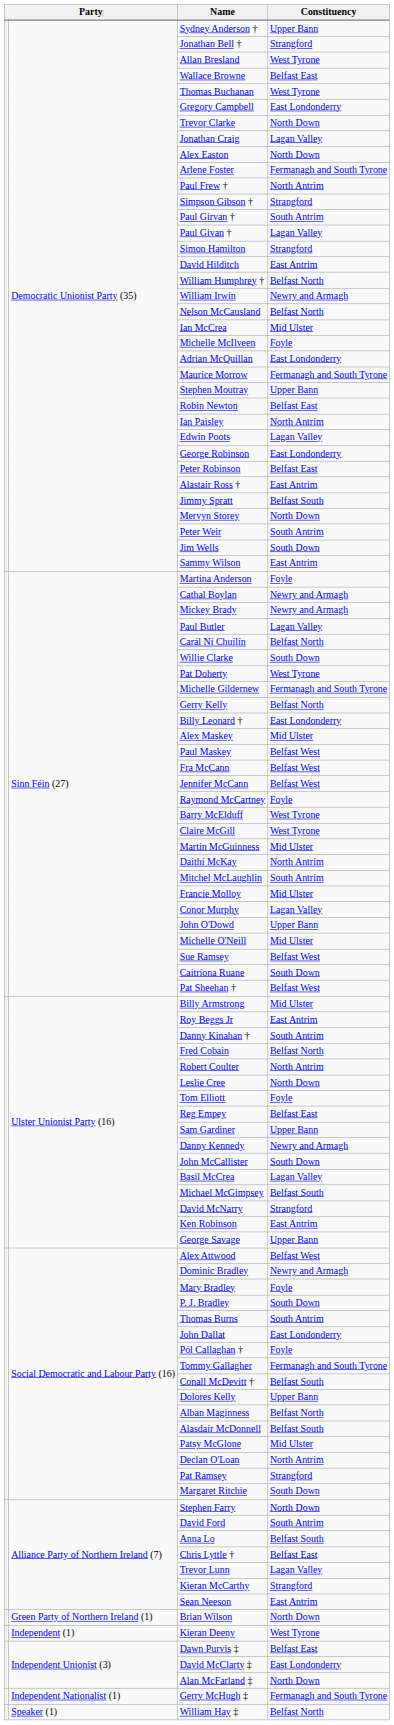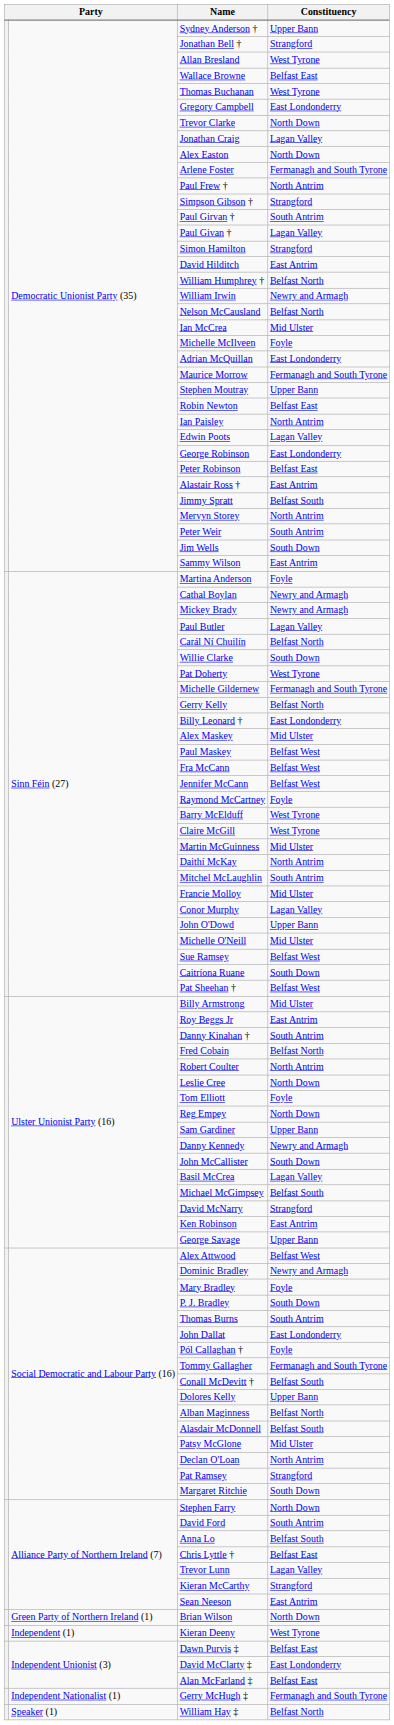(295, 516) North Down -> (297, 516) North Antrim
(294, 1114) Belfast East -> (295, 1114) North Down
(295, 1680) North Down -> (294, 1680) Belfast East
